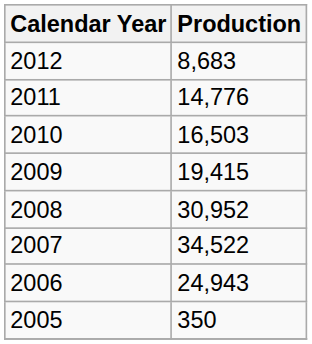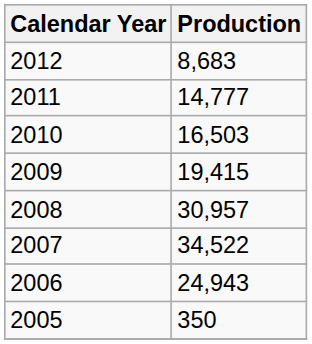(213, 98) 14,776 -> (213, 98) 14,777
(213, 209) 30,952 -> (213, 209) 30,957
